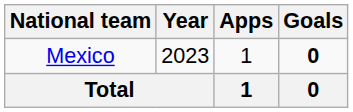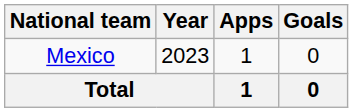(313, 55) bold -> (313, 55) normal
